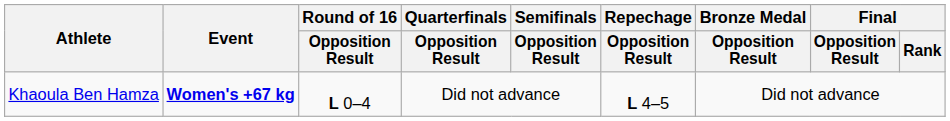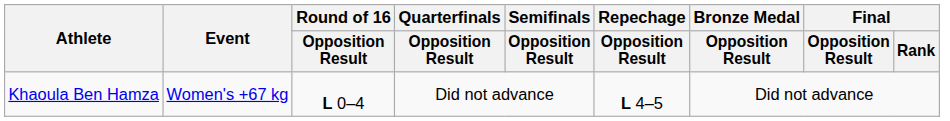(231, 95) bold -> (228, 95) normal
